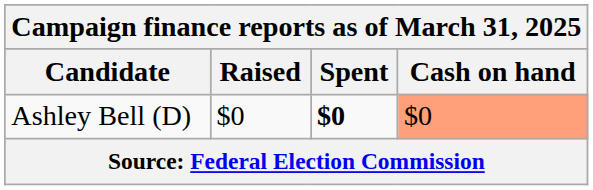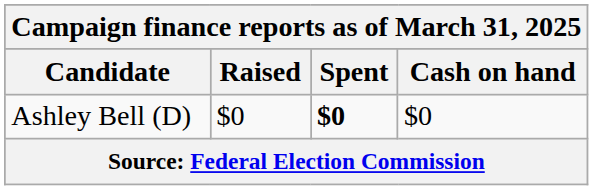(418, 116) lightsalmon background -> (418, 116) no background
